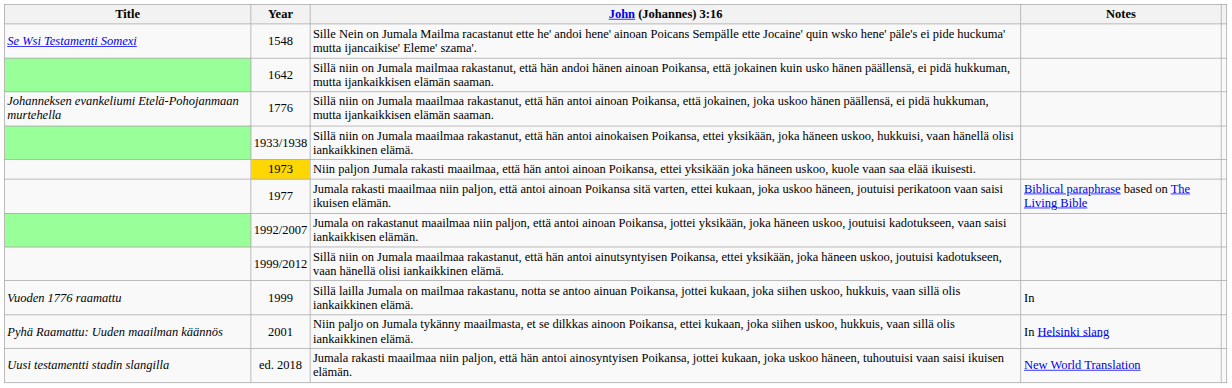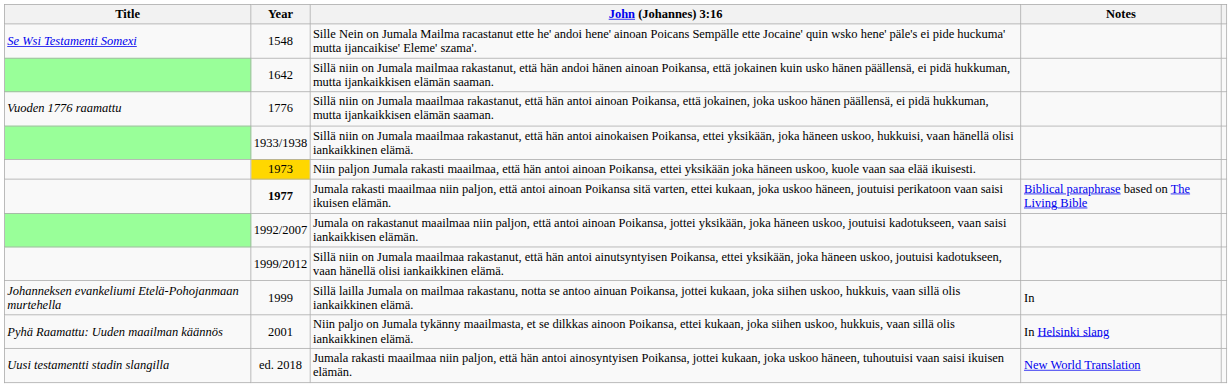(123, 108) Johanneksen evankeliumi Etelä-Pohojanmaan murtehella -> (64, 108) Vuoden 1776 raamattu
(280, 196) normal -> (280, 196) bold
(64, 297) Vuoden 1776 raamattu -> (123, 297) Johanneksen evankeliumi Etelä-Pohojanmaan murtehella
